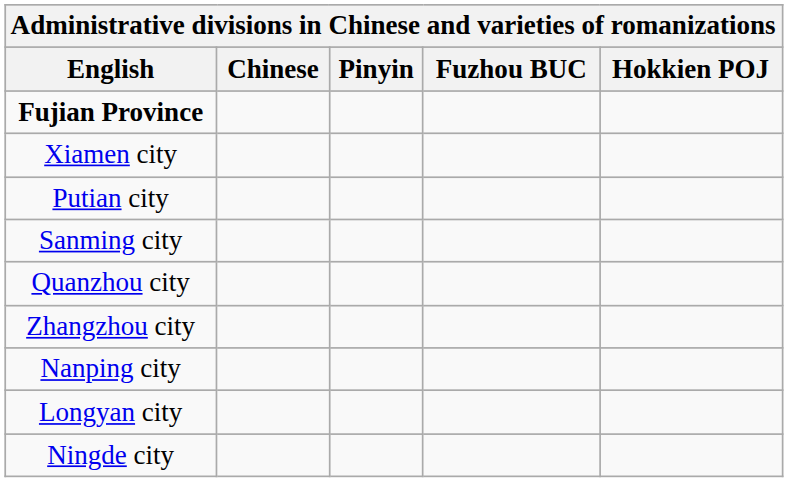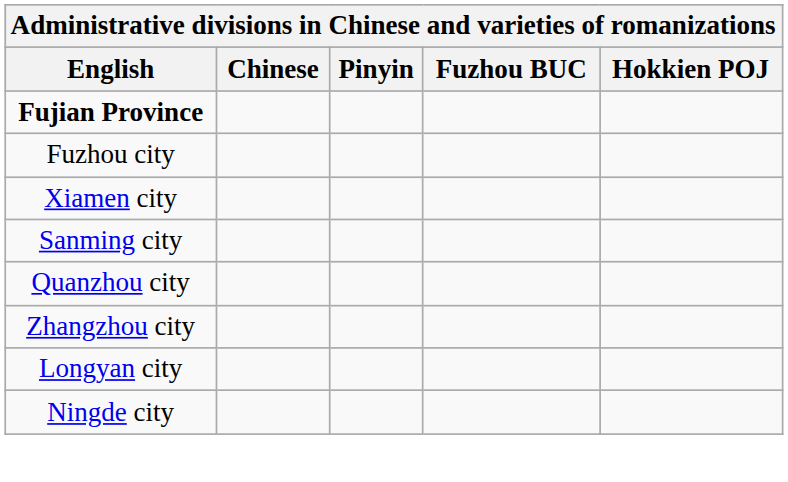+ row: (111, 154)
- row: (111, 197)
- row: (111, 369)
